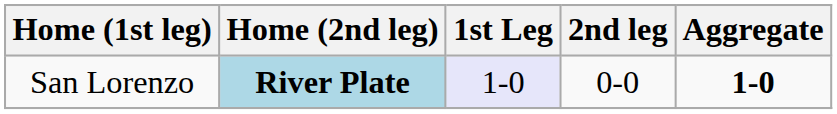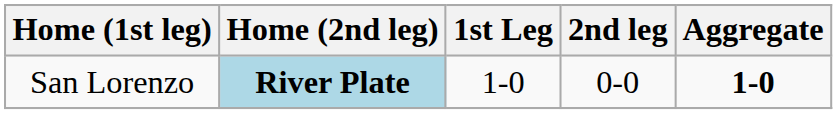(503, 81) lavender background -> (503, 81) no background
